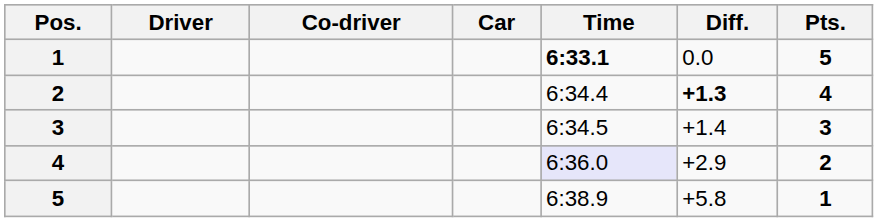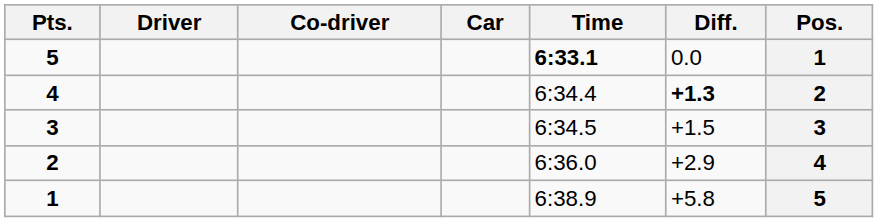columns swapped: (58, 22) <-> (825, 22)
(704, 127) +1.4 -> (693, 127) +1.5
(577, 163) lavender background -> (566, 163) no background
